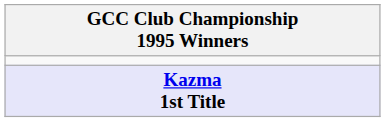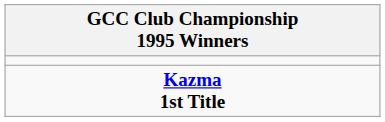(192, 90) lavender background -> (192, 90) no background
